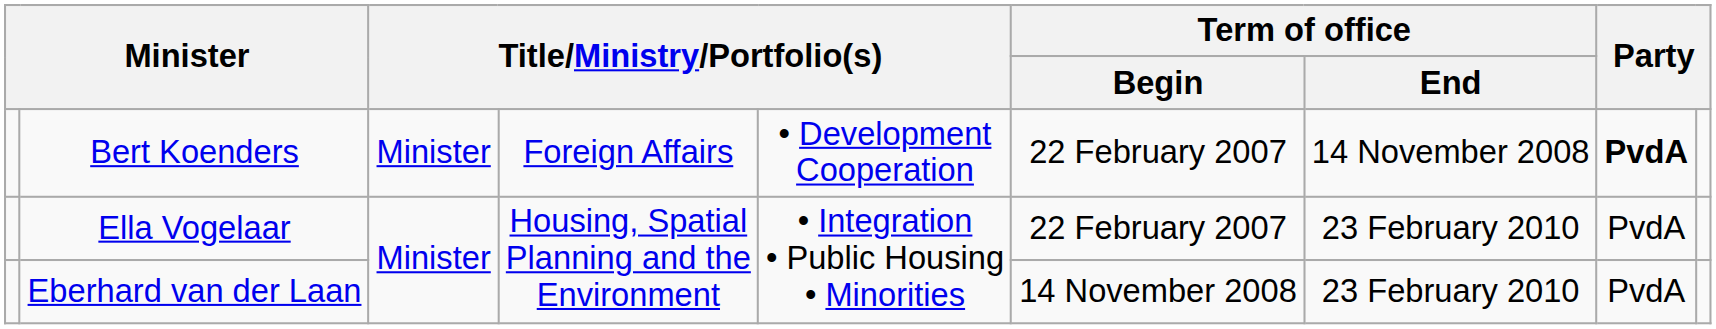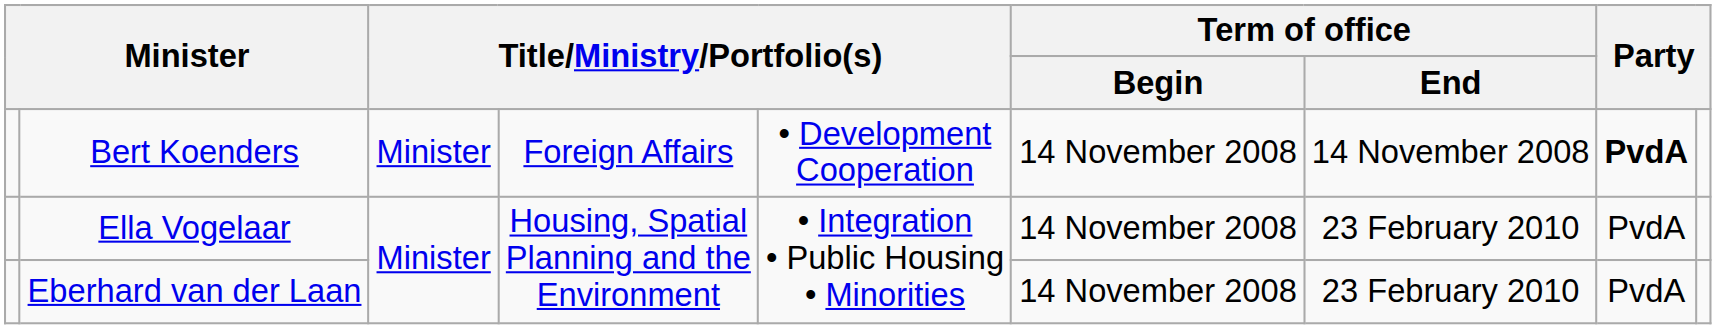(1158, 152) 22 February 2007 -> (1158, 152) 14 November 2008
(1158, 227) 22 February 2007 -> (1158, 227) 14 November 2008
